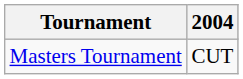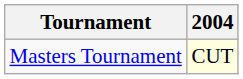(212, 56) no background -> (212, 56) lightyellow background
